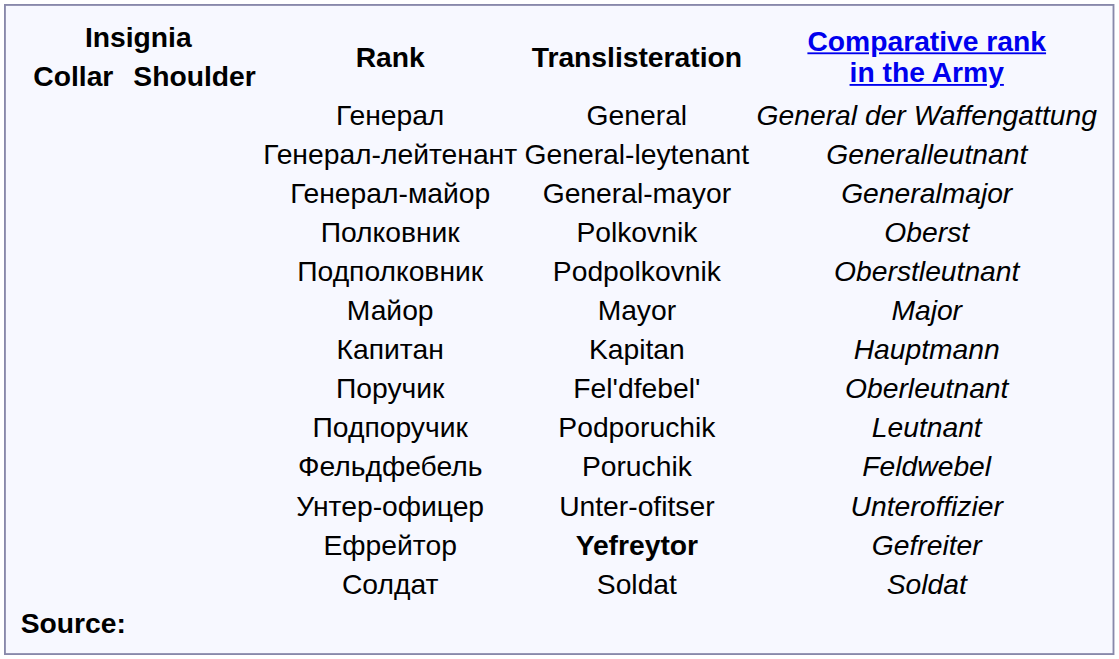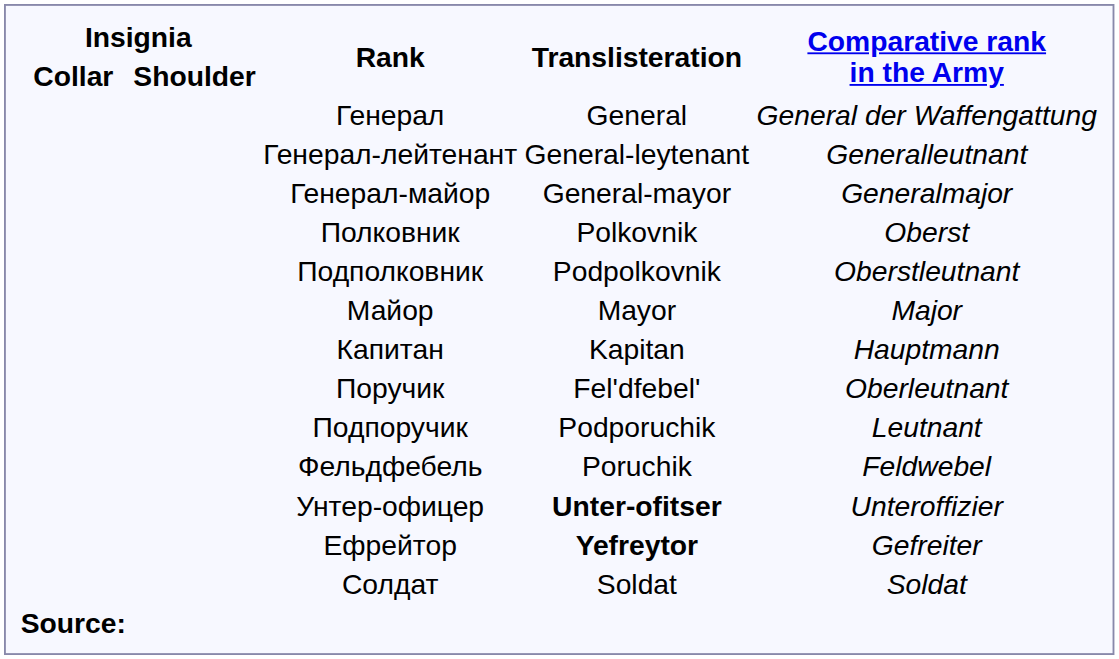(637, 505) normal -> (637, 505) bold
